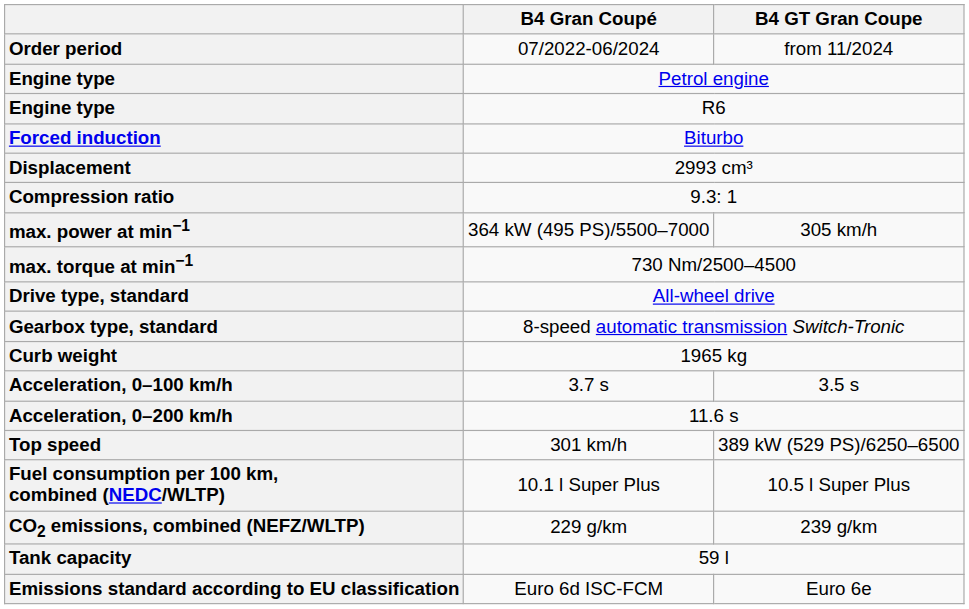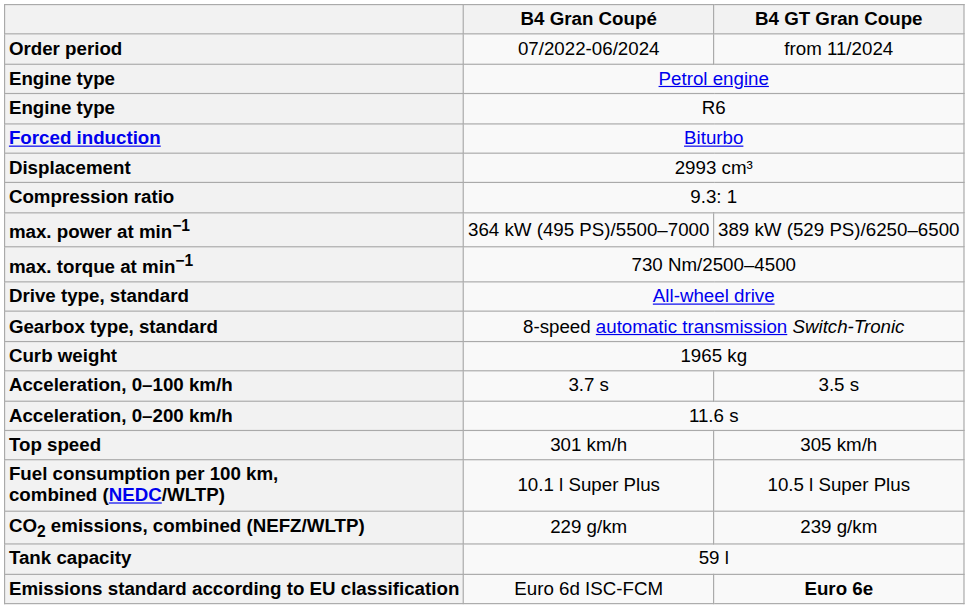(839, 229) 305 km/h -> (839, 229) 389 kW (529 PS)/6250–6500
(839, 445) 389 kW (529 PS)/6250–6500 -> (839, 445) 305 km/h
(839, 588) normal -> (839, 588) bold
